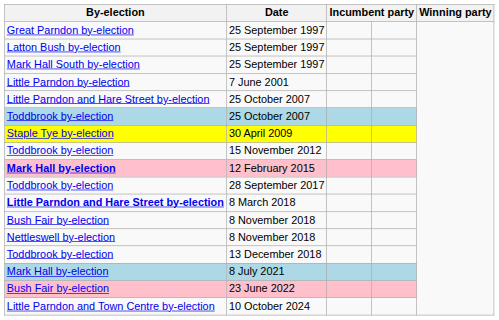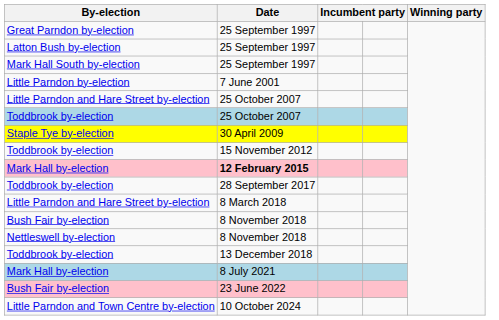(61, 168) bold -> (58, 168) normal
(272, 168) normal -> (264, 168) bold
(115, 202) bold -> (108, 202) normal
